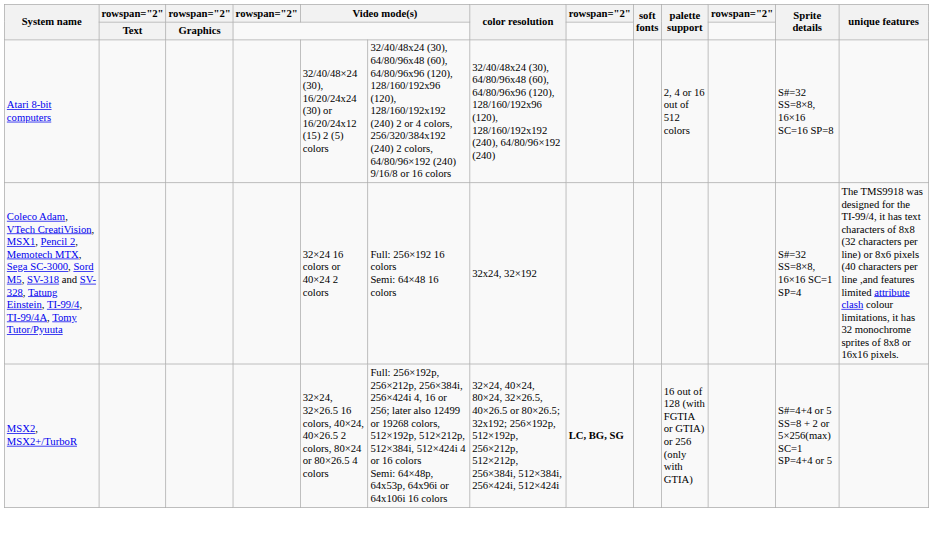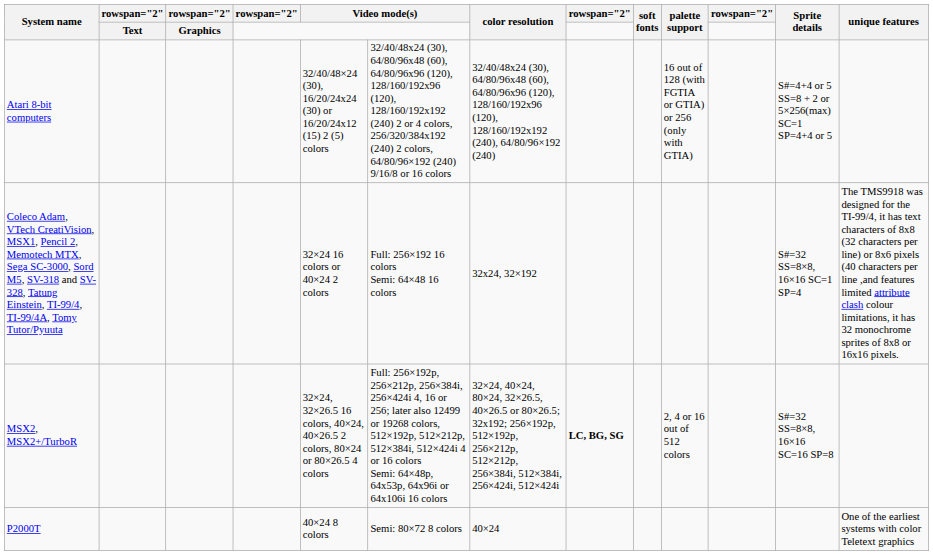(684, 111) 2, 4 or 16 out of 512 colors -> (684, 111) 16 out of 128 (with FGTIA or GTIA) or 256 (only with GTIA)
(806, 111) S#=32 SS=8×8, 16×16 SC=16 SP=8 -> (805, 111) S#=4+4 or 5 SS=8 + 2 or 5×256(max) SC=1 SP=4+4 or 5
(684, 436) 16 out of 128 (with FGTIA or GTIA) or 256 (only with GTIA) -> (684, 436) 2, 4 or 16 out of 512 colors
(805, 436) S#=4+4 or 5 SS=8 + 2 or 5×256(max) SC=1 SP=4+4 or 5 -> (806, 436) S#=32 SS=8×8, 16×16 SC=16 SP=8
+ row: (24, 529)
